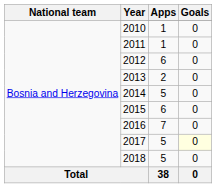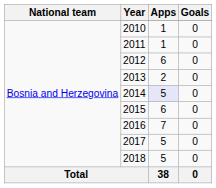(163, 93) no background -> (163, 93) lavender background
(195, 142) lightyellow background -> (195, 142) no background
